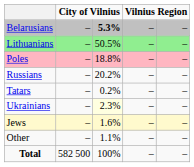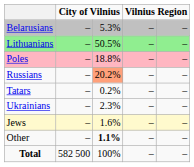(109, 28) bold -> (110, 28) normal
(108, 75) no background -> (108, 75) lightsalmon background
(110, 106) lightyellow background -> (110, 106) no background
(110, 138) normal -> (109, 138) bold
